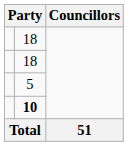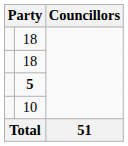(30, 84) normal -> (30, 84) bold
(30, 107) bold -> (30, 107) normal
